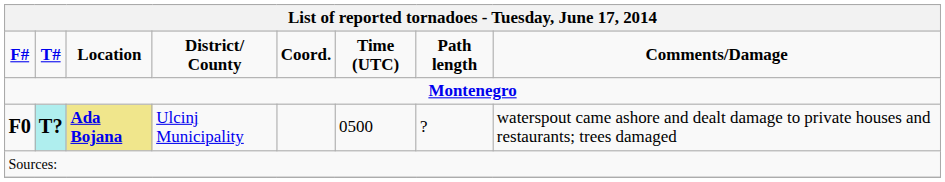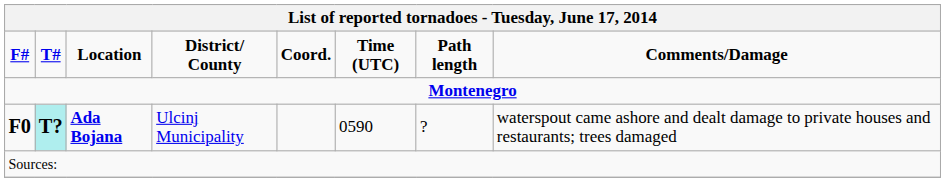(96, 127) khaki background -> (96, 127) no background
(356, 127) 0500 -> (356, 127) 0590
